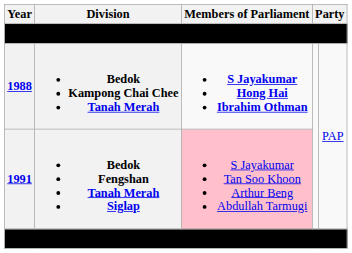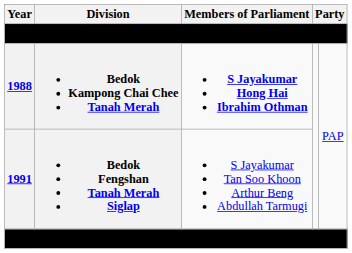(247, 186) pink background -> (247, 186) no background
